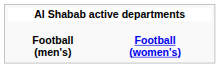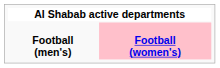(155, 47) no background -> (155, 47) pink background
